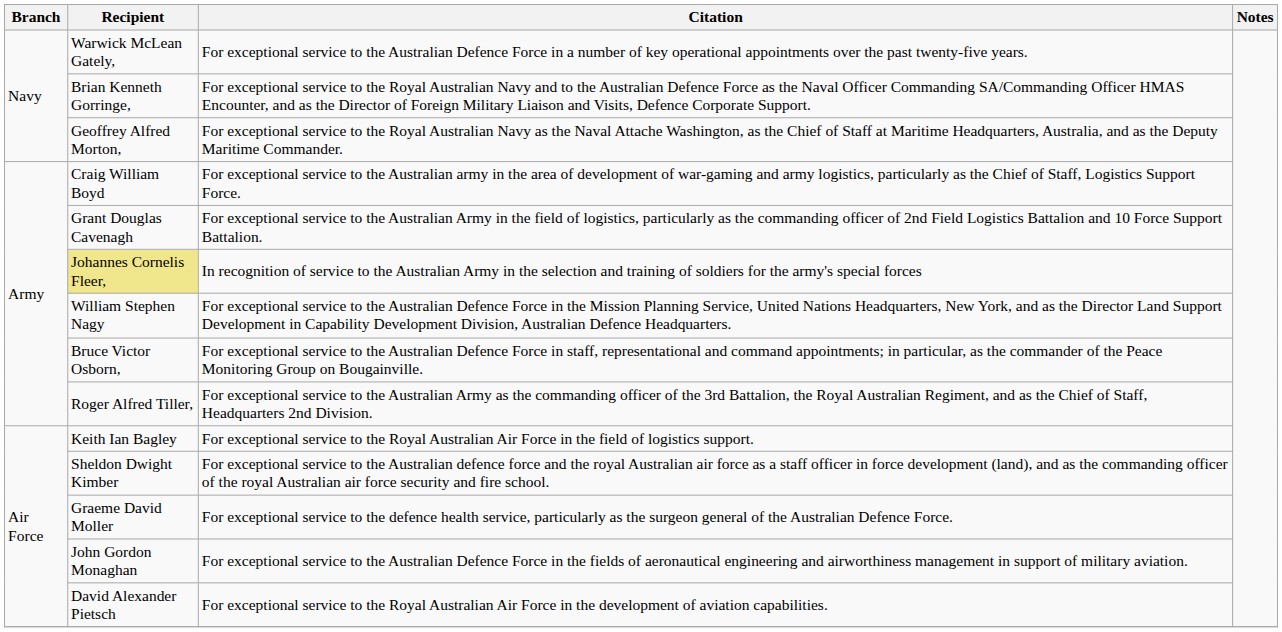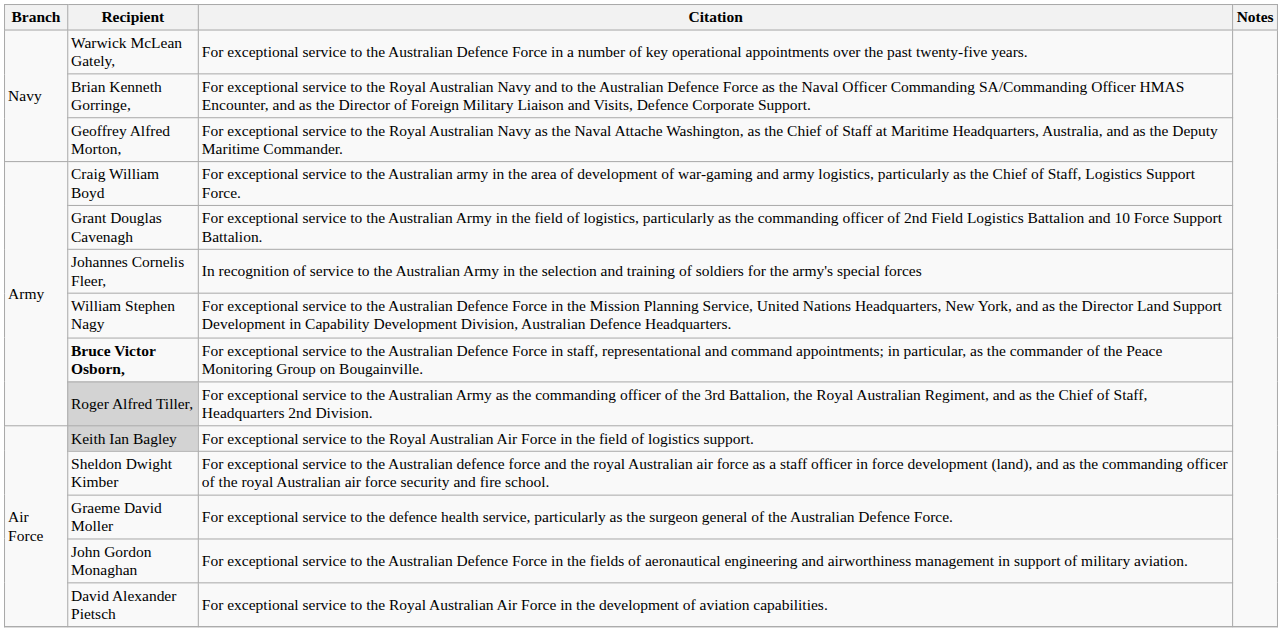(128, 271) khaki background -> (128, 271) no background
(111, 359) normal -> (113, 359) bold
(132, 403) no background -> (132, 403) lightgrey background
(124, 438) no background -> (124, 438) lightgrey background
